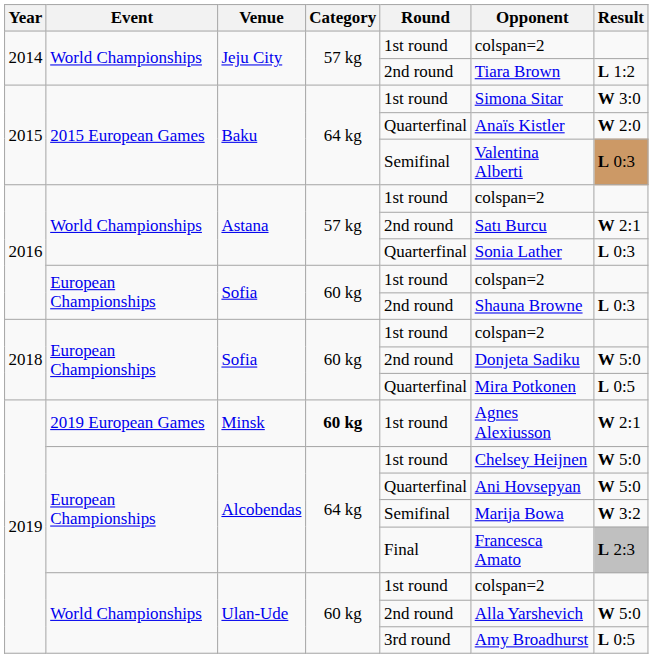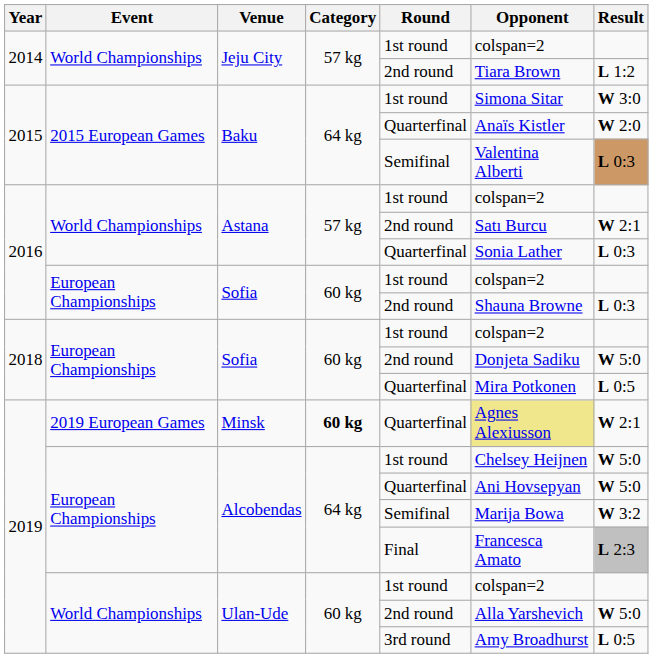(416, 423) 1st round -> (425, 423) Quarterfinal
(513, 423) no background -> (513, 423) khaki background
